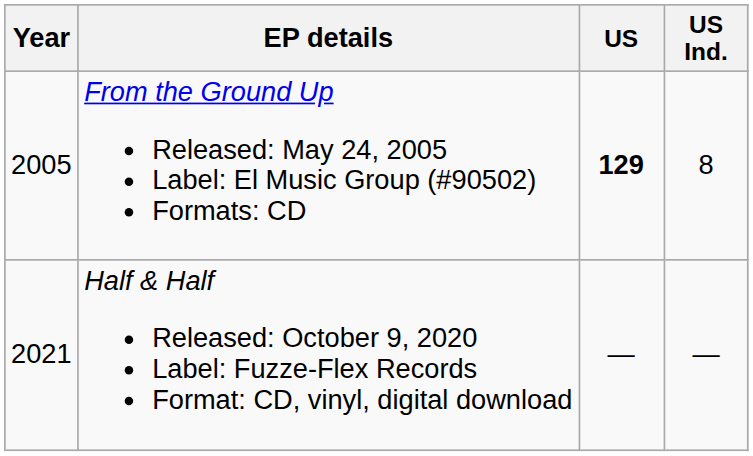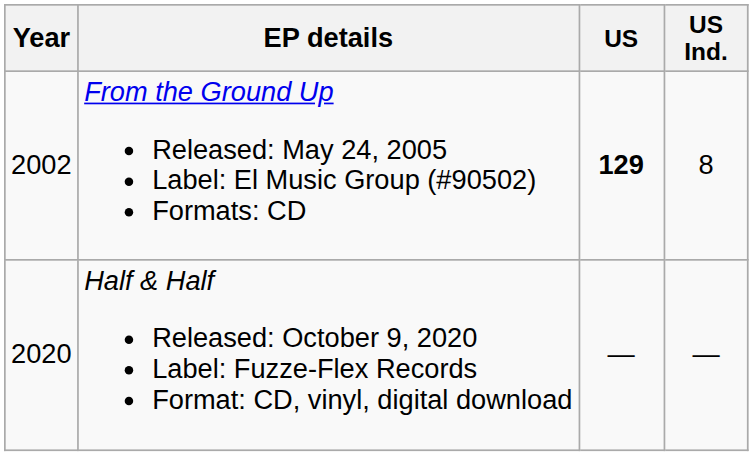(41, 165) 2005 -> (41, 165) 2002
(41, 354) 2021 -> (41, 354) 2020
